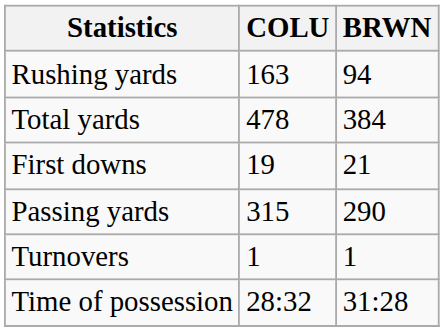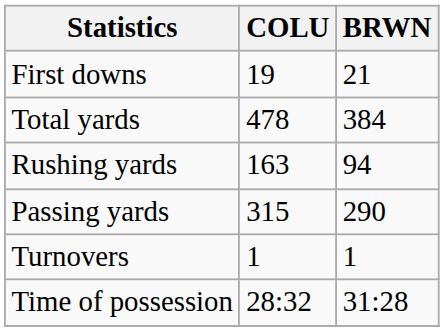rows swapped: (79, 165) <-> (94, 73)
